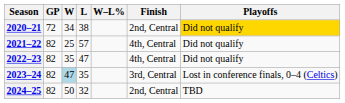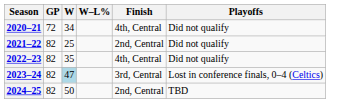- column: (84, 12)
(154, 28) 2nd, Central -> (138, 28) 4th, Central
(213, 28) gold background -> (199, 28) no background
(153, 43) 4th, Central -> (139, 43) 2nd, Central
